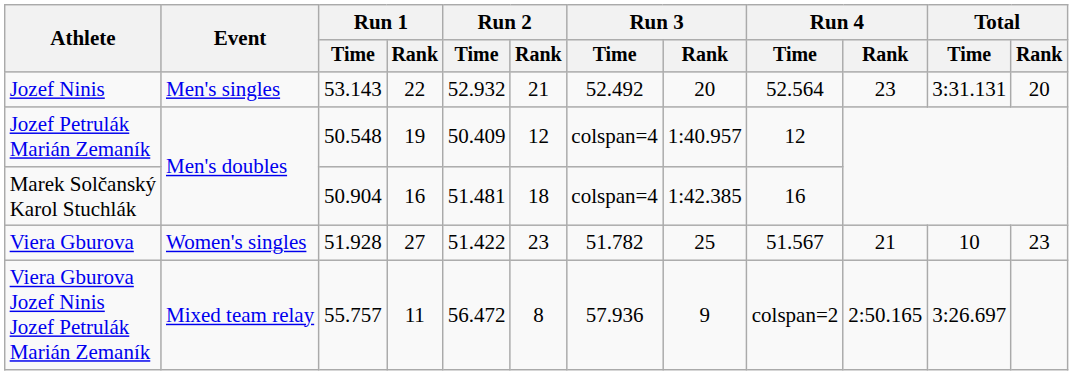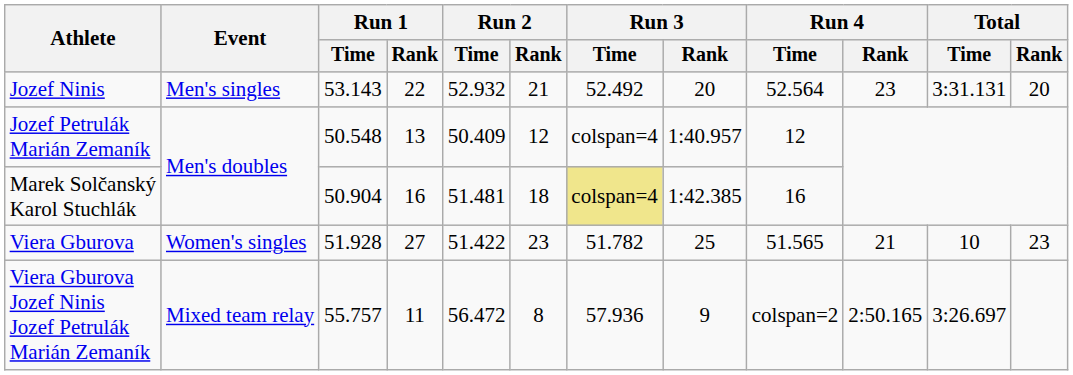(415, 136) 19 -> (415, 136) 13
(615, 196) no background -> (615, 196) khaki background
(795, 243) 51.567 -> (795, 243) 51.565
